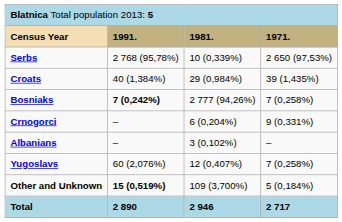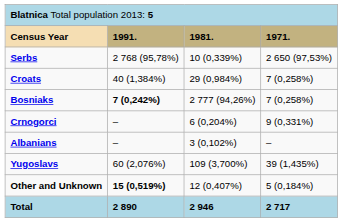(292, 79) 39 (1,435%) -> (290, 79) 7 (0,258%)
(216, 164) 12 (0,407%) -> (218, 164) 109 (3,700%)
(290, 164) 7 (0,258%) -> (292, 164) 39 (1,435%)
(218, 185) 109 (3,700%) -> (216, 185) 12 (0,407%)
